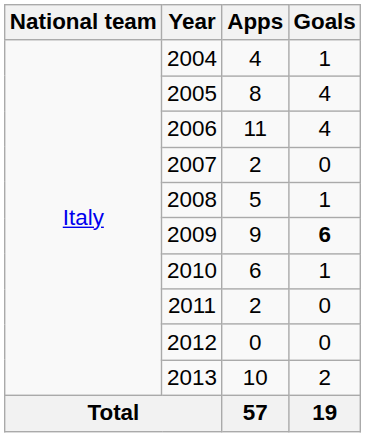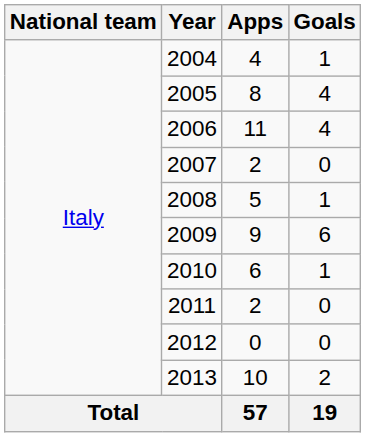(325, 235) bold -> (325, 235) normal
